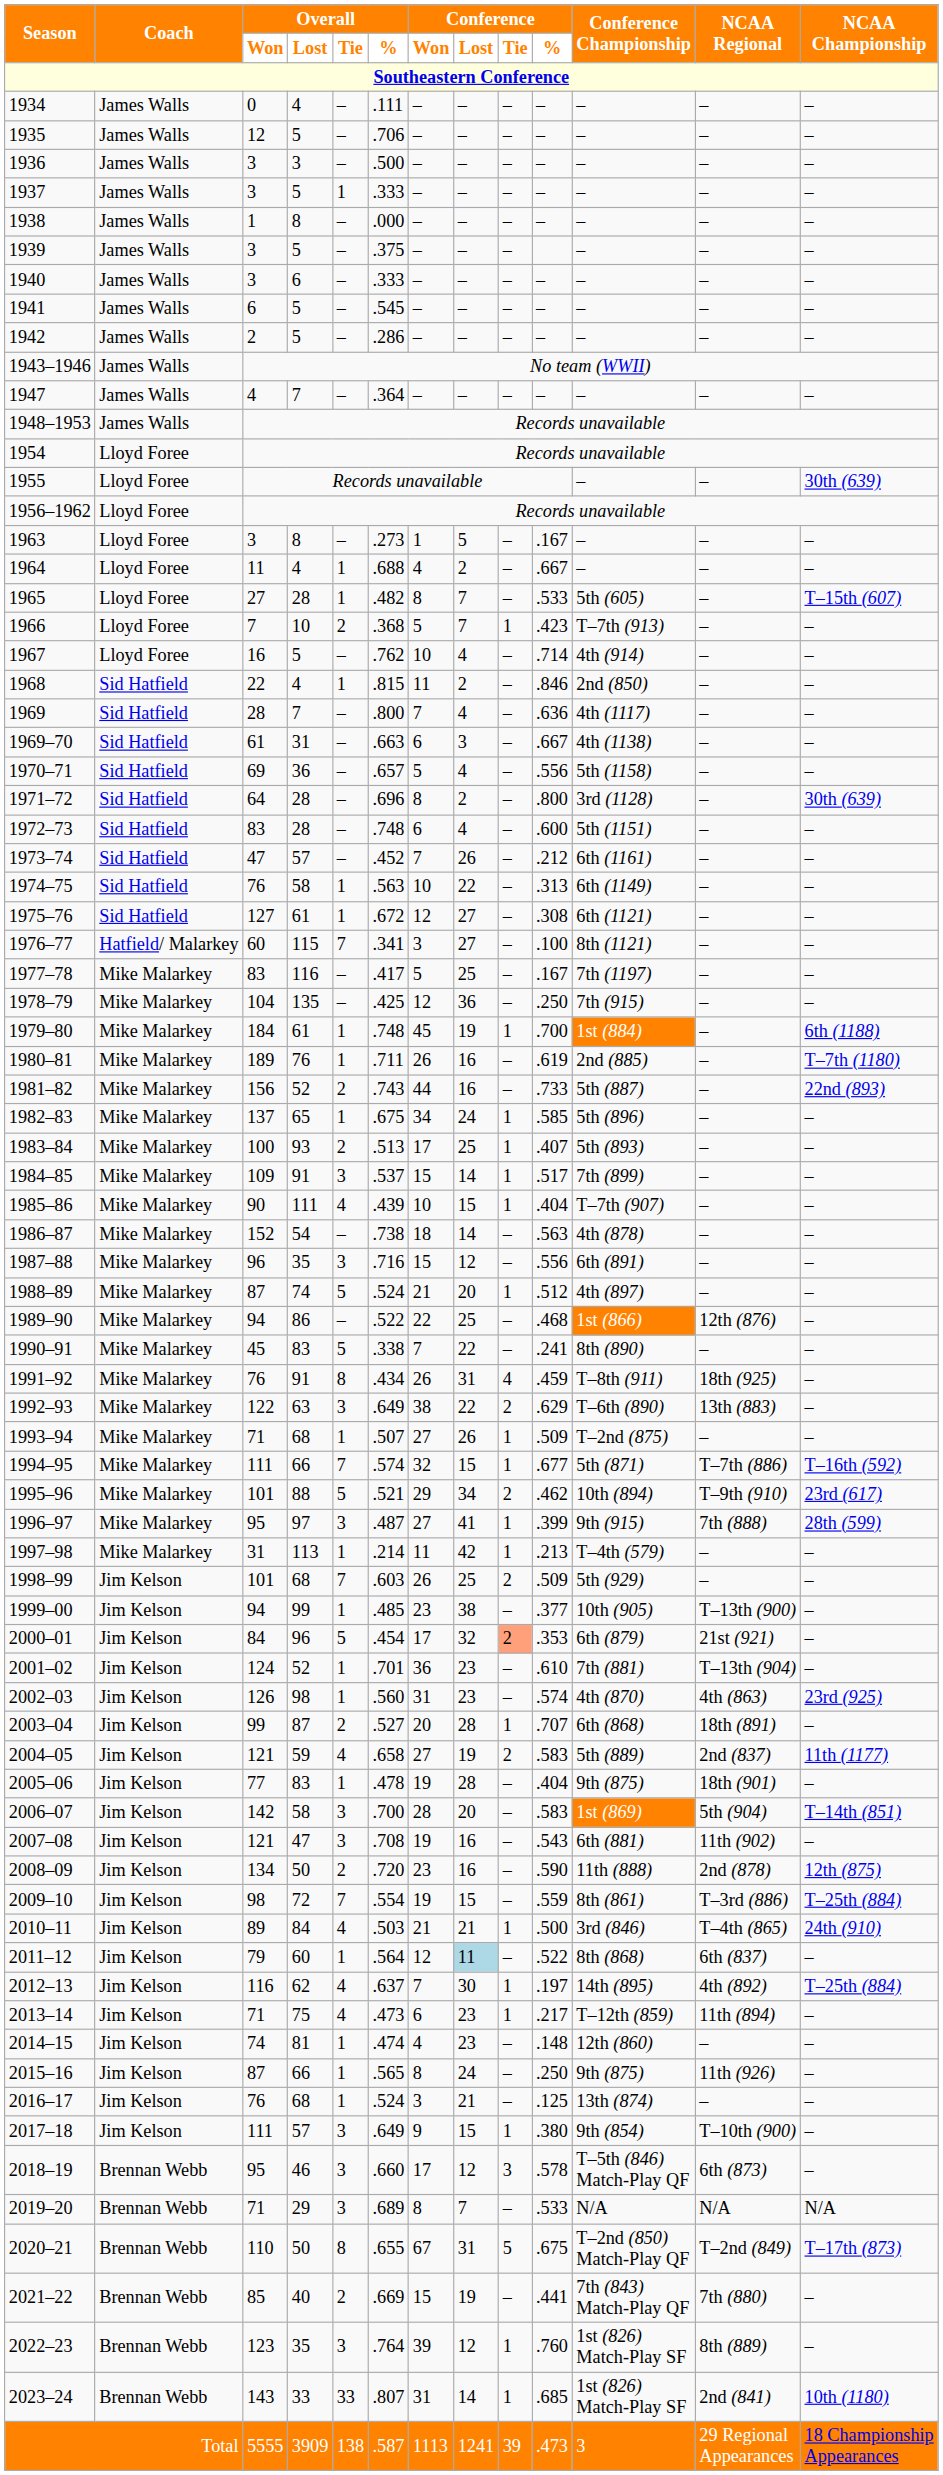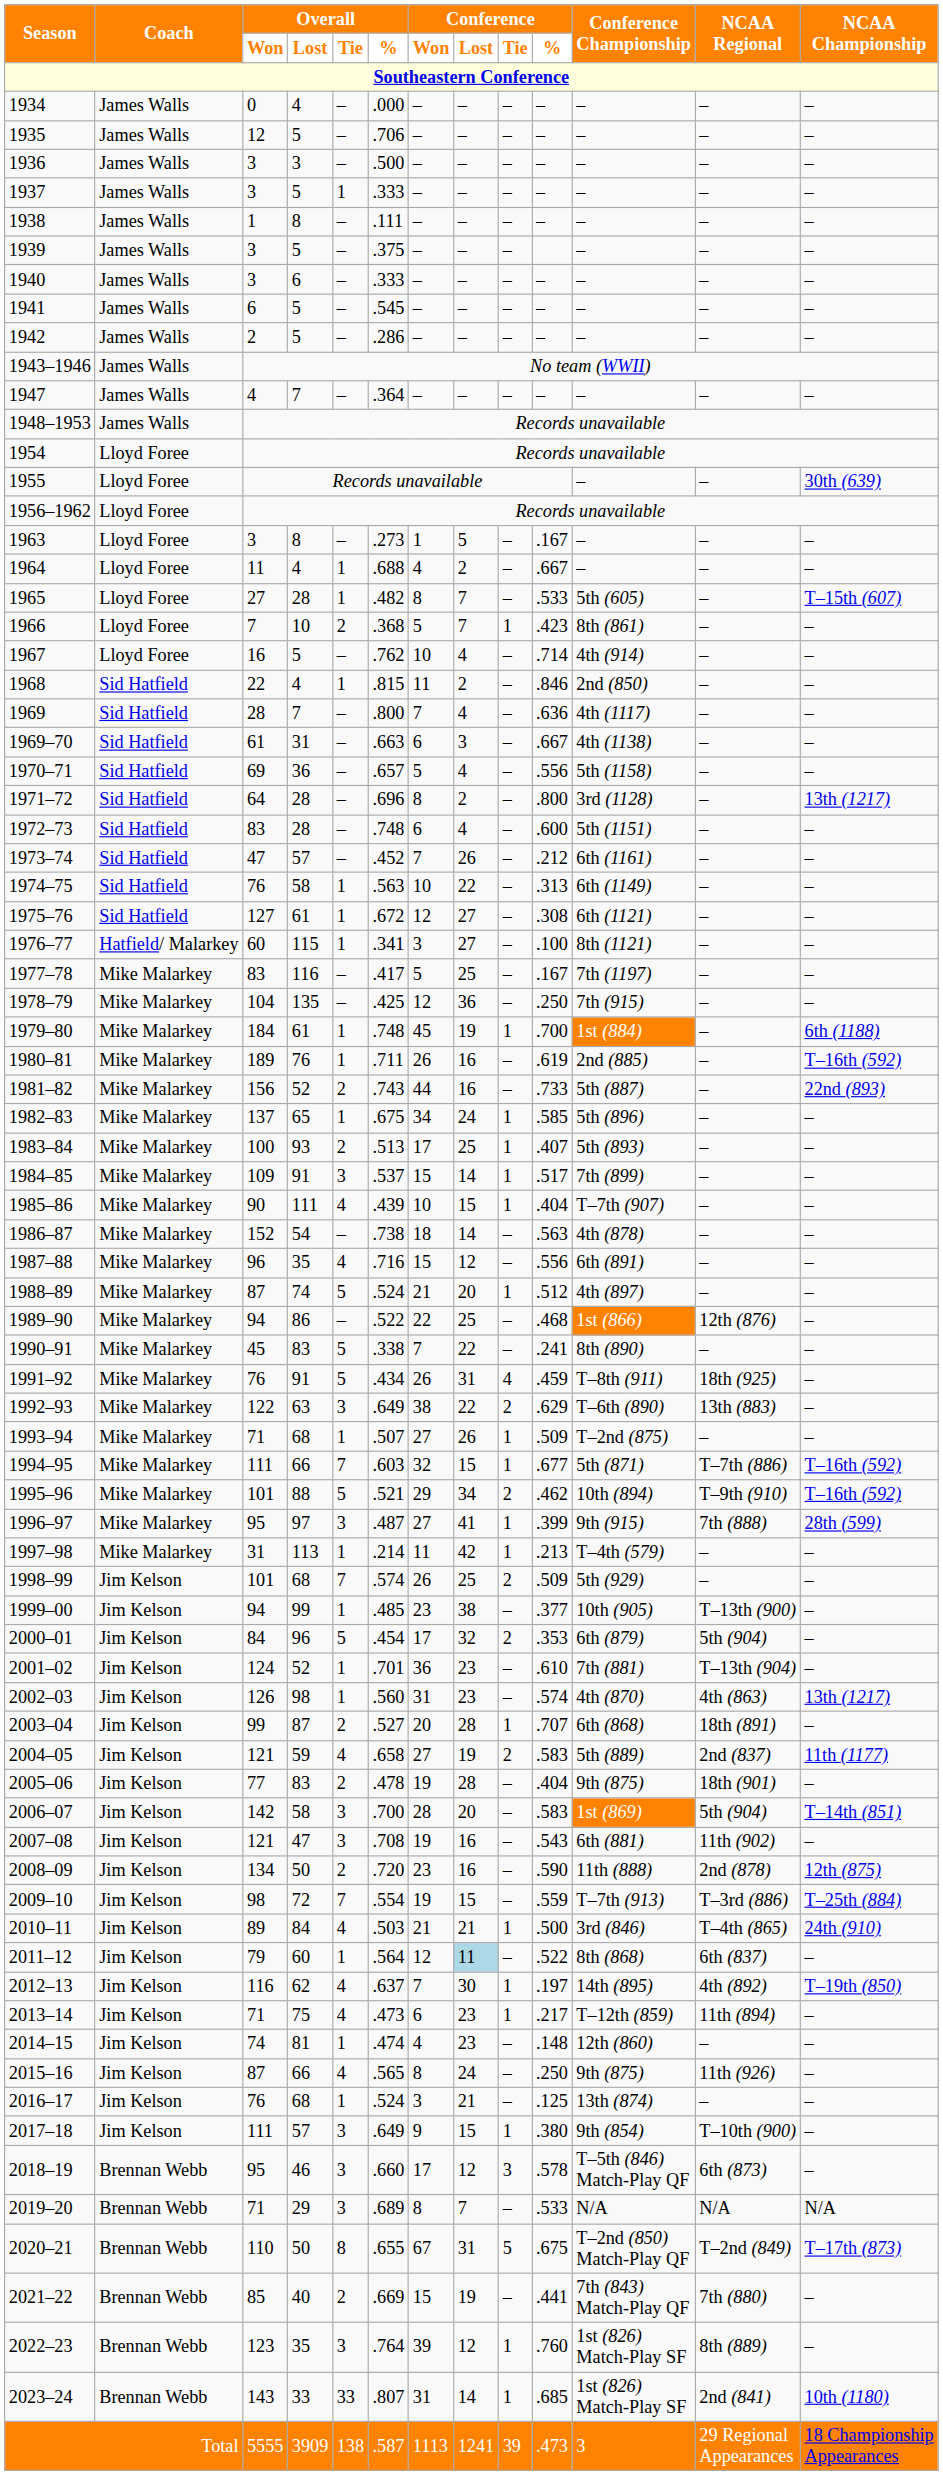(388, 105) .111 -> (388, 105) .000
(388, 221) .000 -> (388, 221) .111
(620, 626) T–7th (913) -> (610, 626) 8th (861)
(843, 800) 30th (639) -> (847, 800) 13th (1217)
(341, 944) 7 -> (341, 944) 1
(852, 1060) T–7th (1180) -> (853, 1060) T–16th (592)
(341, 1262) 3 -> (341, 1262) 4
(341, 1378) 8 -> (341, 1378) 5
(388, 1465) .574 -> (388, 1465) .603
(843, 1494) 23rd (617) -> (853, 1494) T–16th (592)
(388, 1581) .603 -> (388, 1581) .574
(507, 1638) lightsalmon background -> (507, 1638) no background
(737, 1638) 21st (921) -> (733, 1638) 5th (904)
(843, 1696) 23rd (925) -> (847, 1696) 13th (1217)
(341, 1783) 1 -> (341, 1783) 2
(610, 1899) 8th (861) -> (620, 1899) T–7th (913)
(853, 1986) T–25th (884) -> (853, 1986) T–19th (850)
(341, 2072) 1 -> (341, 2072) 4
